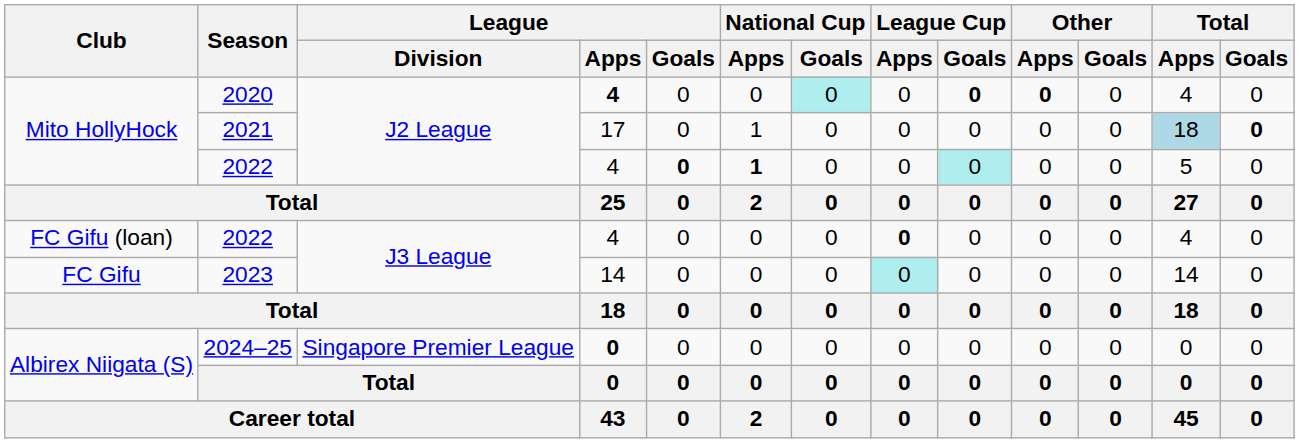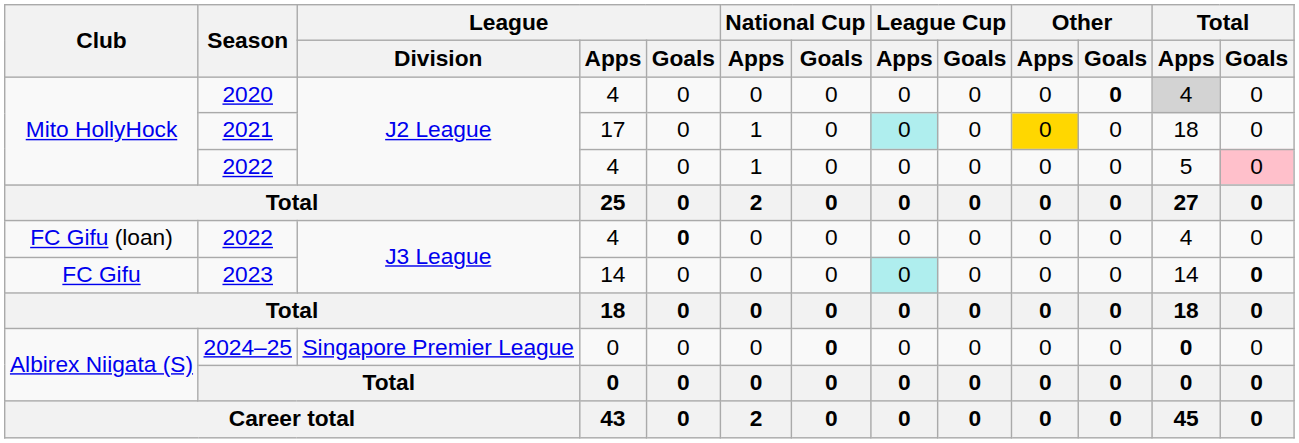(613, 94) bold -> (613, 94) normal
(831, 94) paleturquoise background -> (831, 94) no background
(975, 94) bold -> (975, 94) normal
(1045, 94) bold -> (1045, 94) normal
(1116, 94) normal -> (1116, 94) bold
(1186, 94) no background -> (1186, 94) lightgrey background
(904, 130) no background -> (904, 130) paleturquoise background
(1045, 130) no background -> (1045, 130) gold background
(1186, 130) lightblue background -> (1186, 130) no background
(1257, 130) bold -> (1257, 130) normal
(683, 166) bold -> (683, 166) normal
(756, 166) bold -> (756, 166) normal
(975, 166) paleturquoise background -> (975, 166) no background
(1257, 166) no background -> (1257, 166) pink background
(683, 238) normal -> (683, 238) bold
(904, 238) bold -> (904, 238) normal
(1257, 274) normal -> (1257, 274) bold
(613, 346) bold -> (613, 346) normal
(831, 346) normal -> (831, 346) bold
(1186, 346) normal -> (1186, 346) bold
